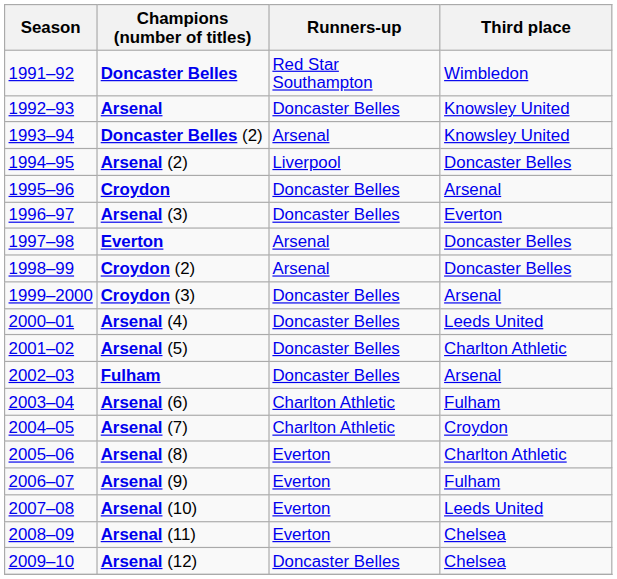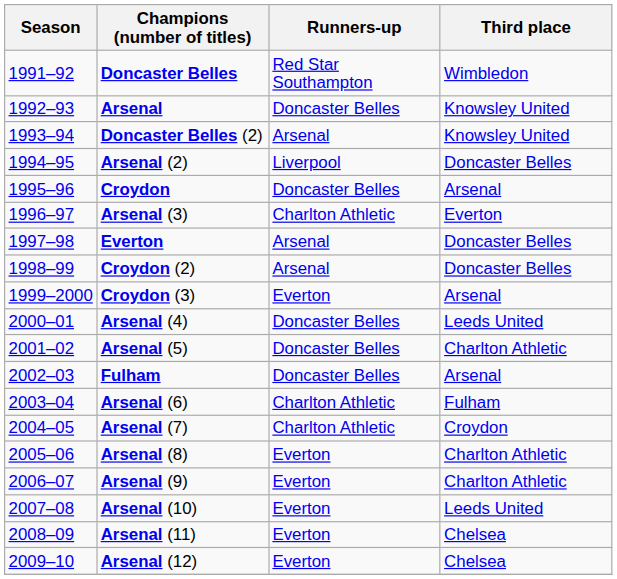(336, 215) Doncaster Belles -> (334, 215) Charlton Athletic
(336, 295) Doncaster Belles -> (301, 295) Everton
(472, 482) Fulham -> (505, 482) Charlton Athletic
(336, 561) Doncaster Belles -> (301, 561) Everton
